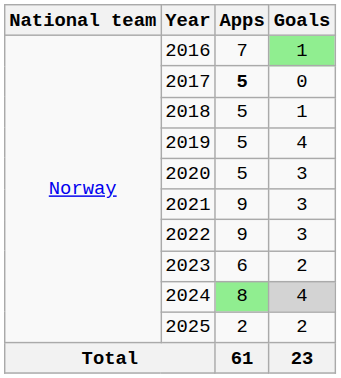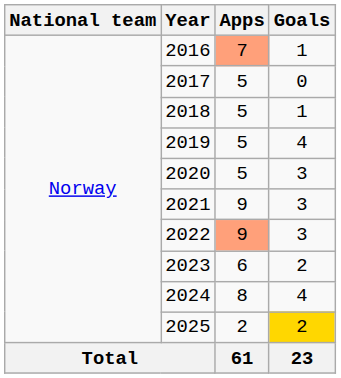(242, 51) no background -> (242, 51) lightsalmon background
(302, 51) lightgreen background -> (302, 51) no background
(242, 82) bold -> (242, 82) normal
(242, 235) no background -> (242, 235) lightsalmon background
(242, 297) lightgreen background -> (242, 297) no background
(302, 297) lightgrey background -> (302, 297) no background
(302, 327) no background -> (302, 327) gold background
